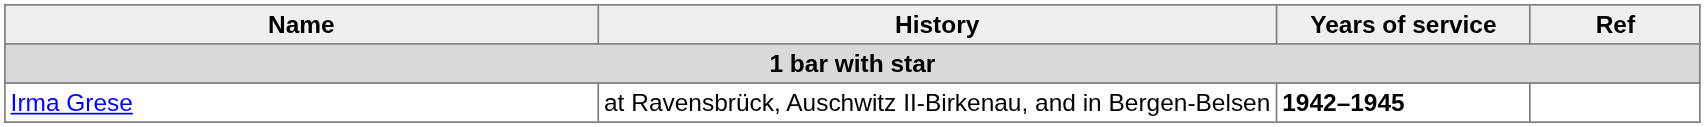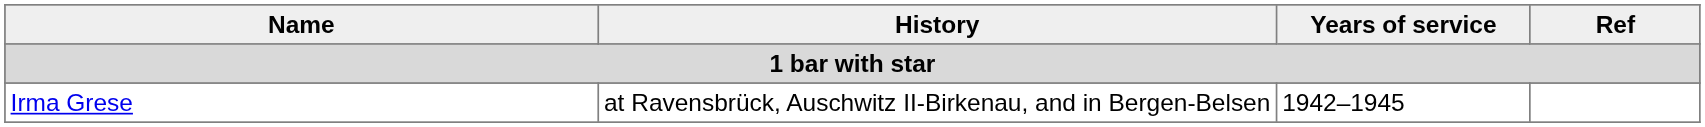(1343, 103) bold -> (1343, 103) normal
